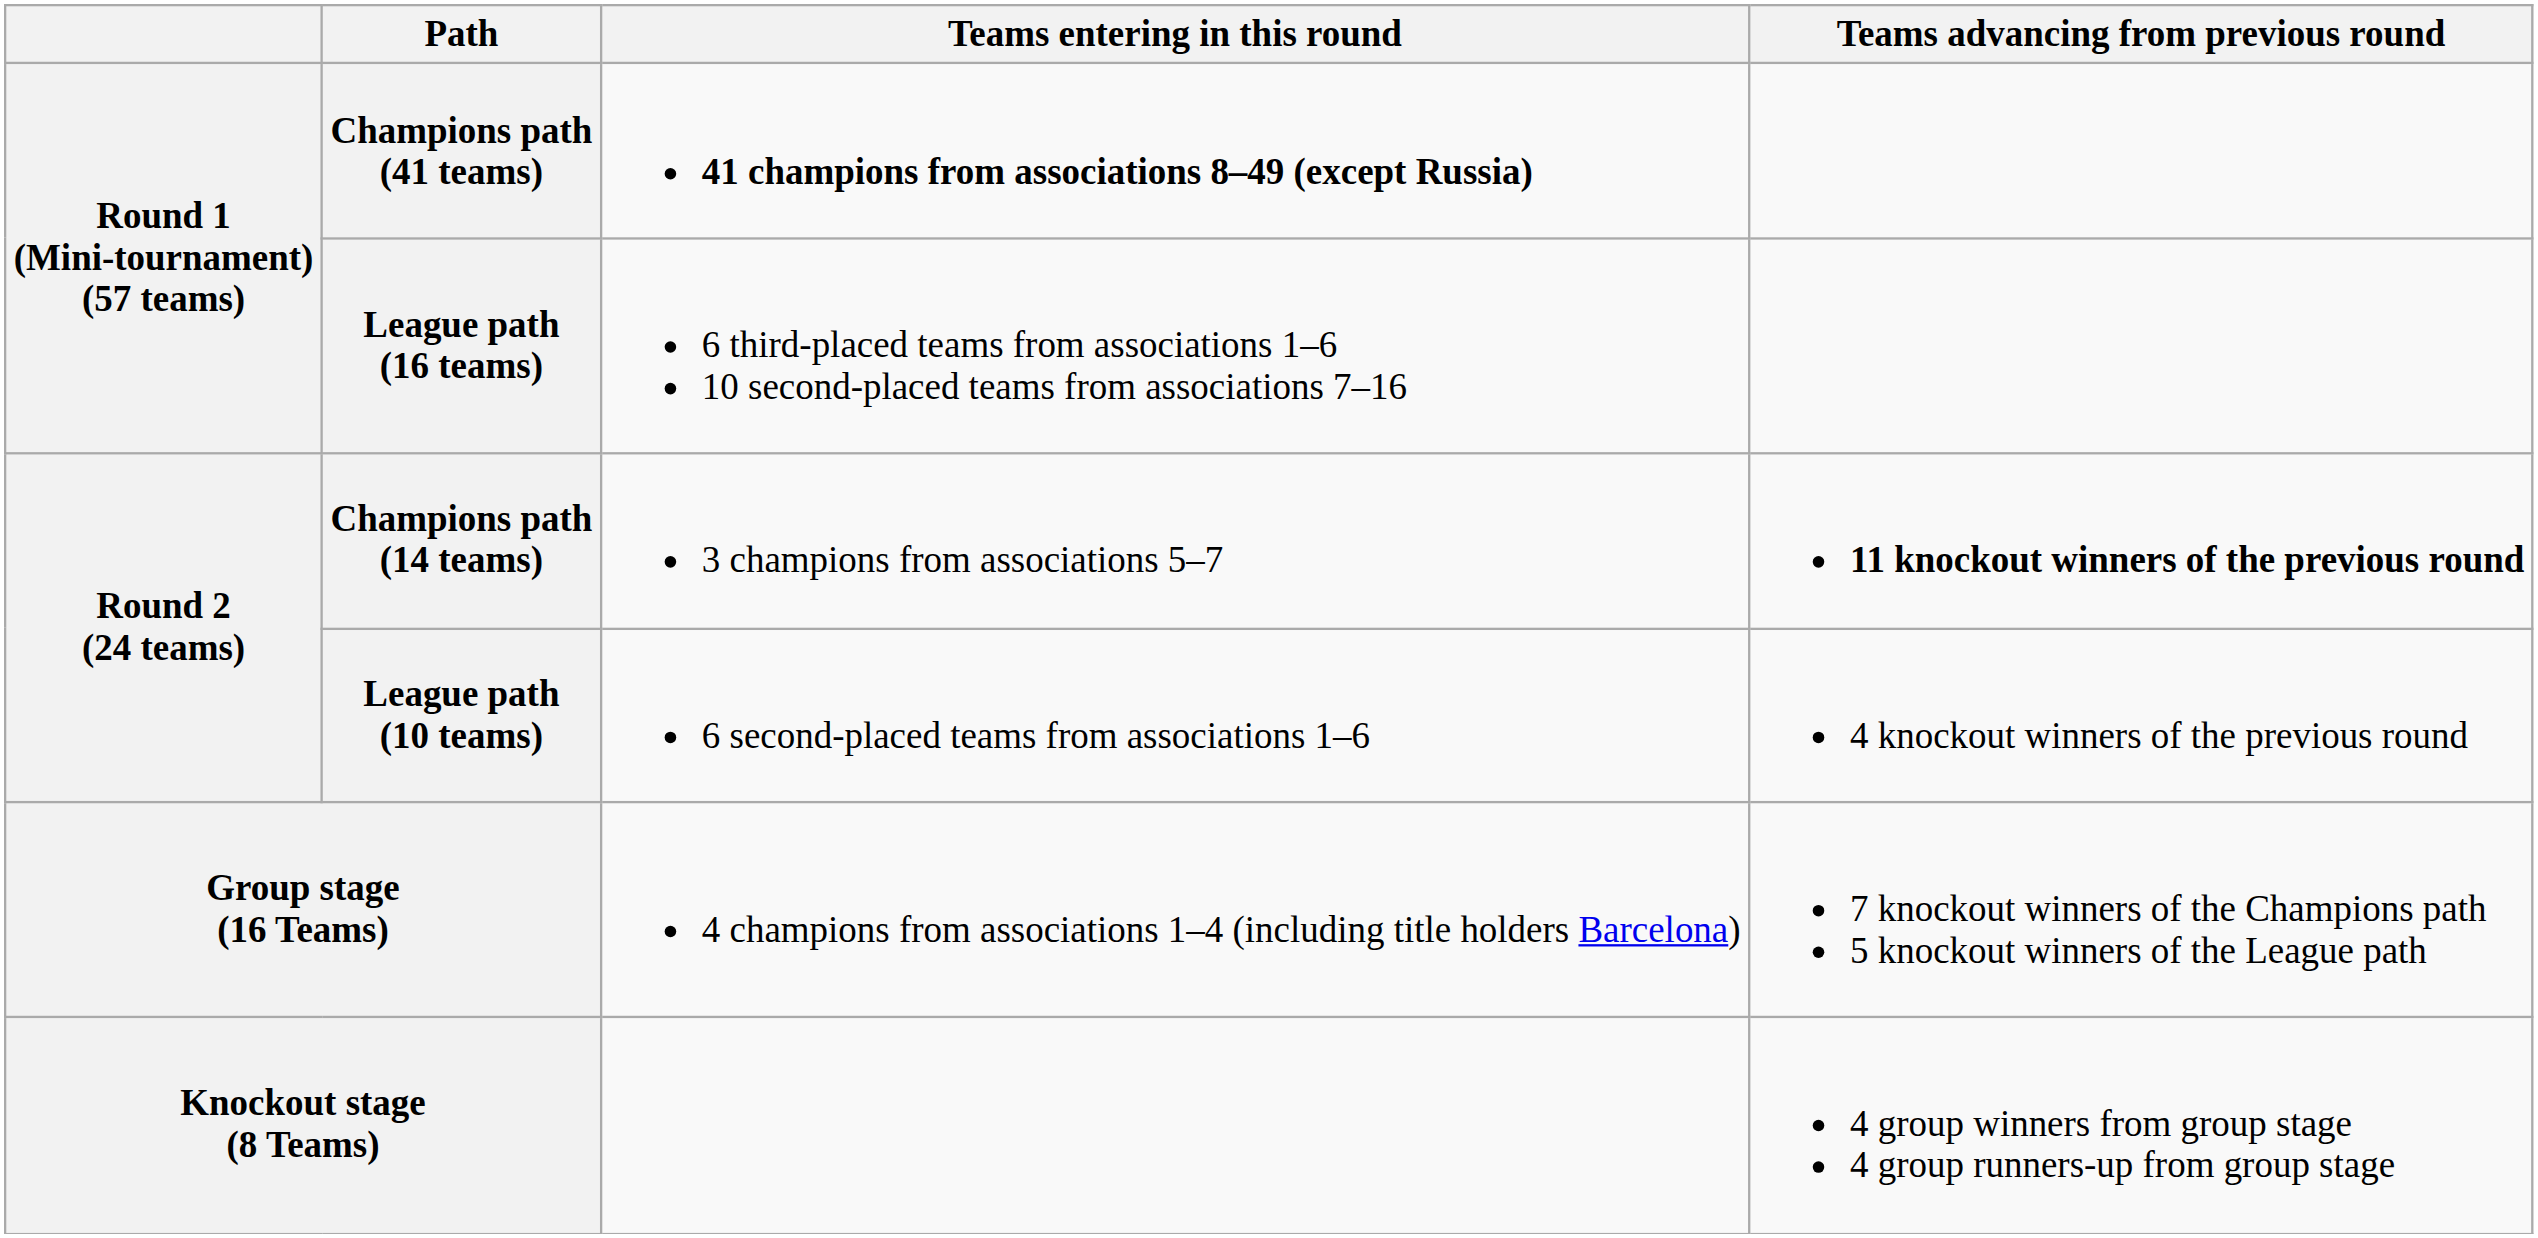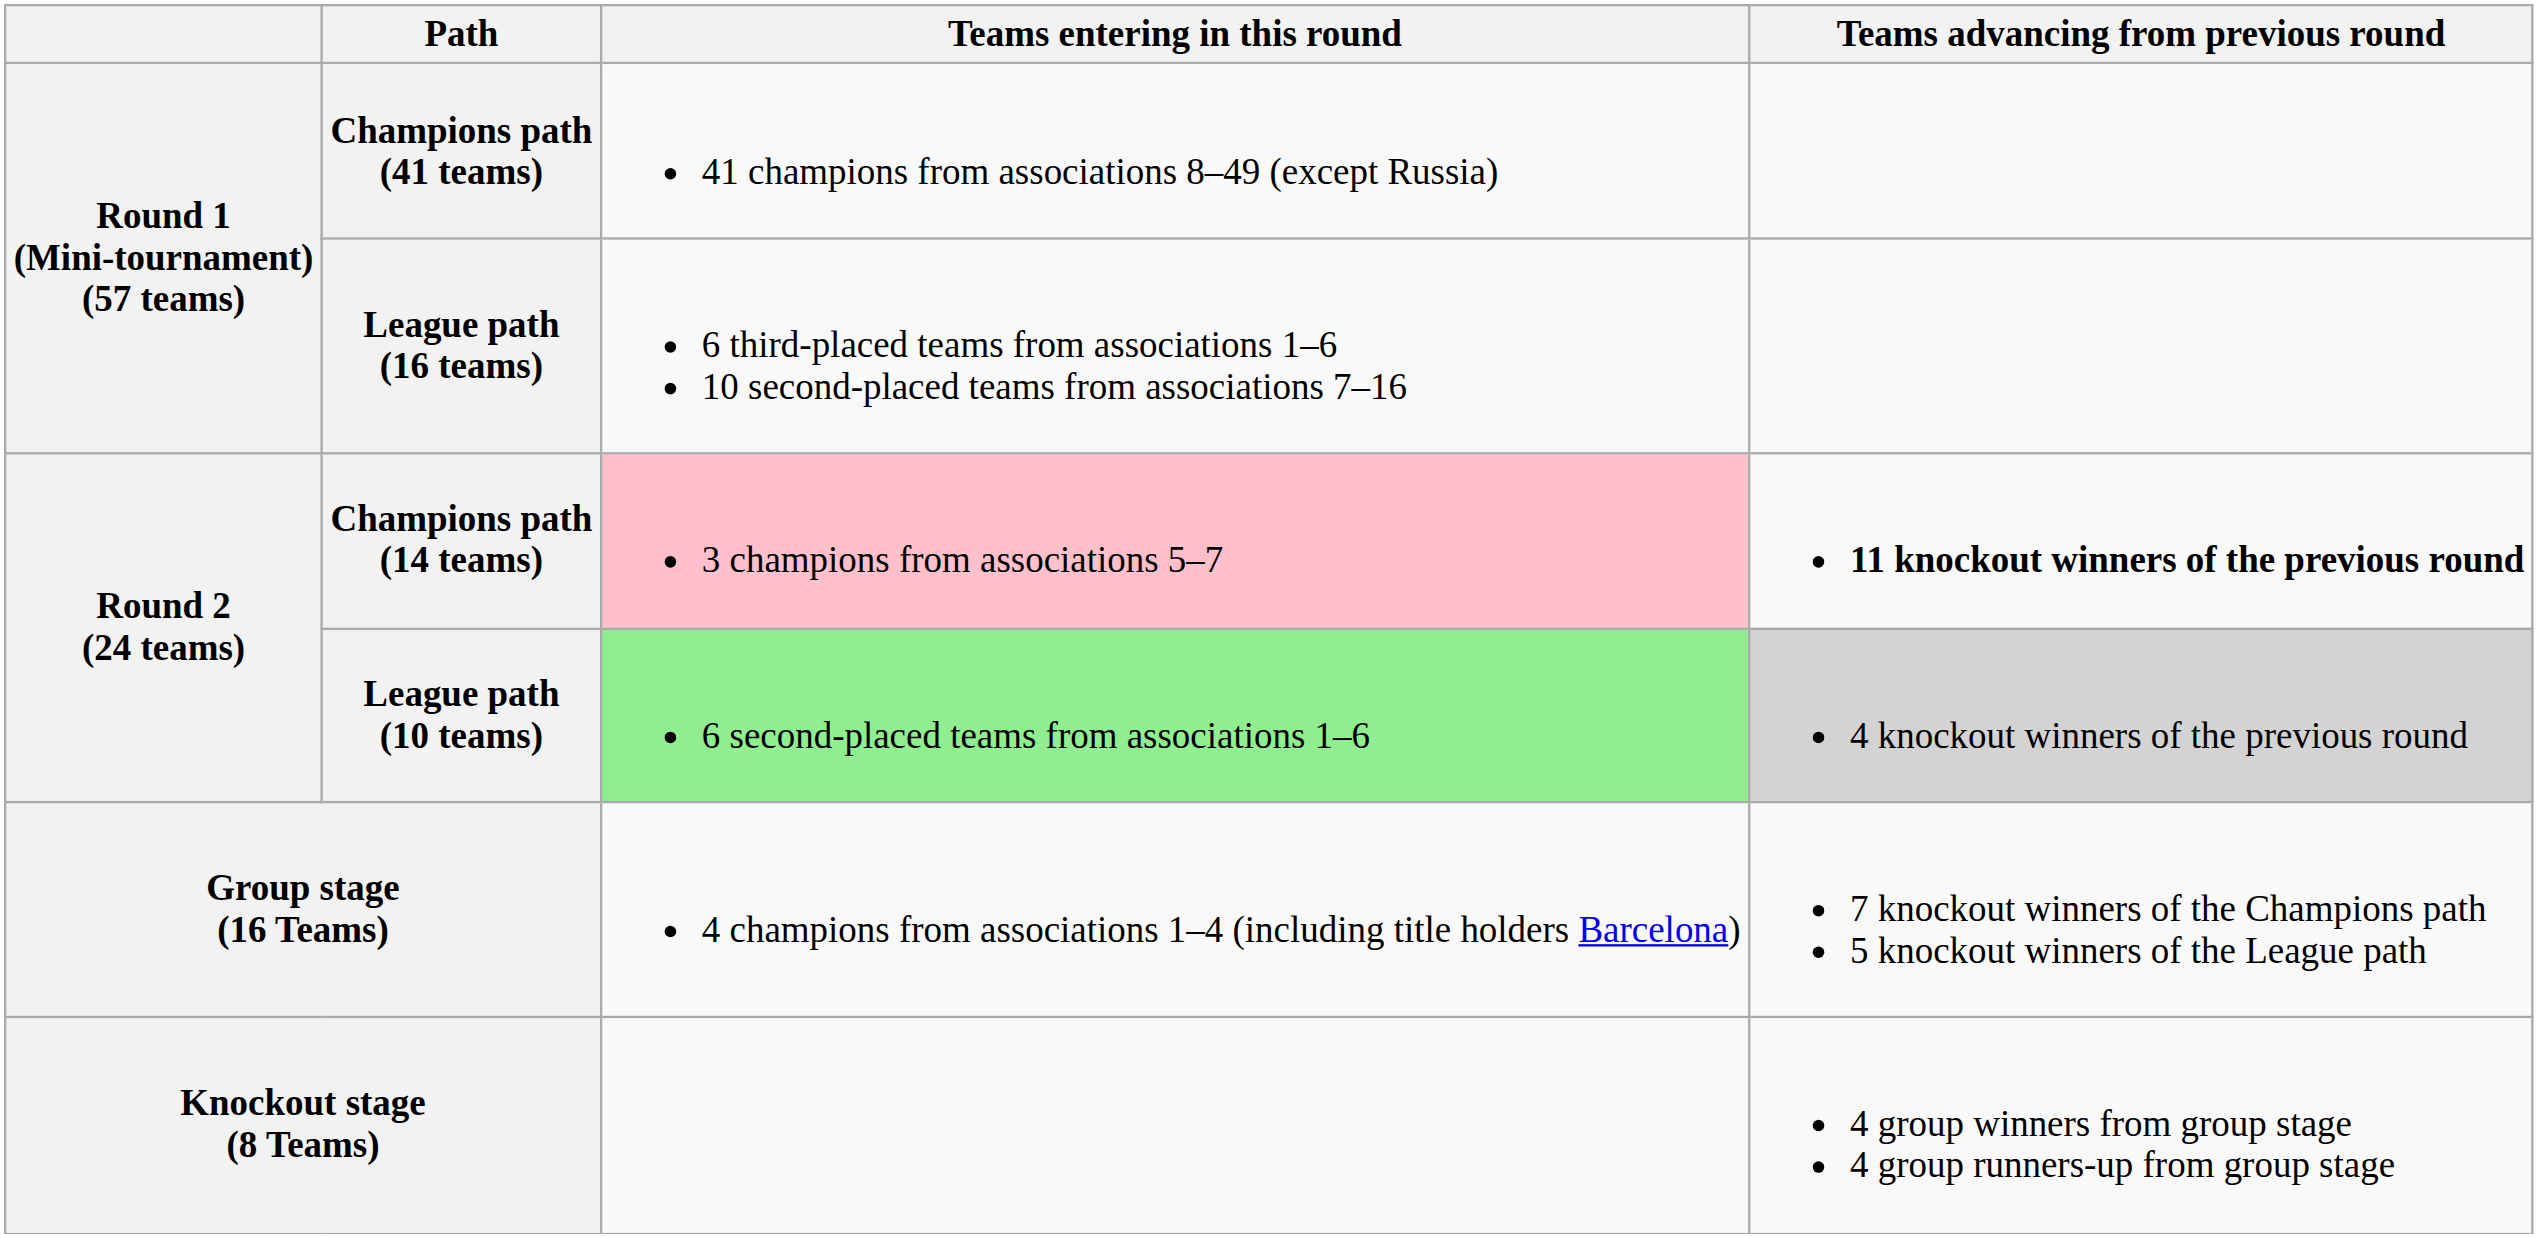(1175, 172) bold -> (1175, 172) normal
(1175, 561) no background -> (1175, 561) pink background
(1175, 736) no background -> (1175, 736) lightgreen background
(2141, 736) no background -> (2141, 736) lightgrey background
